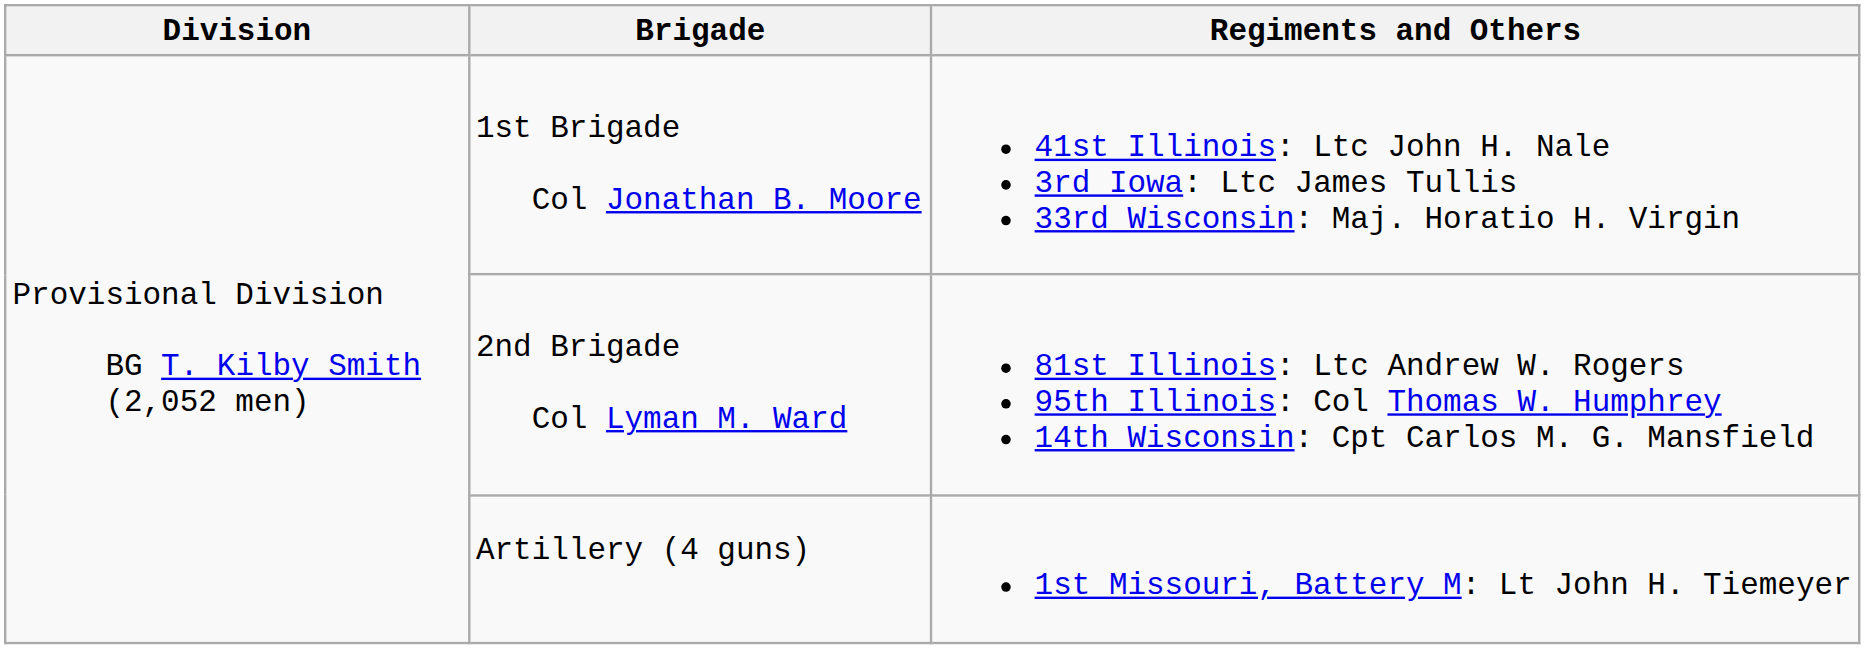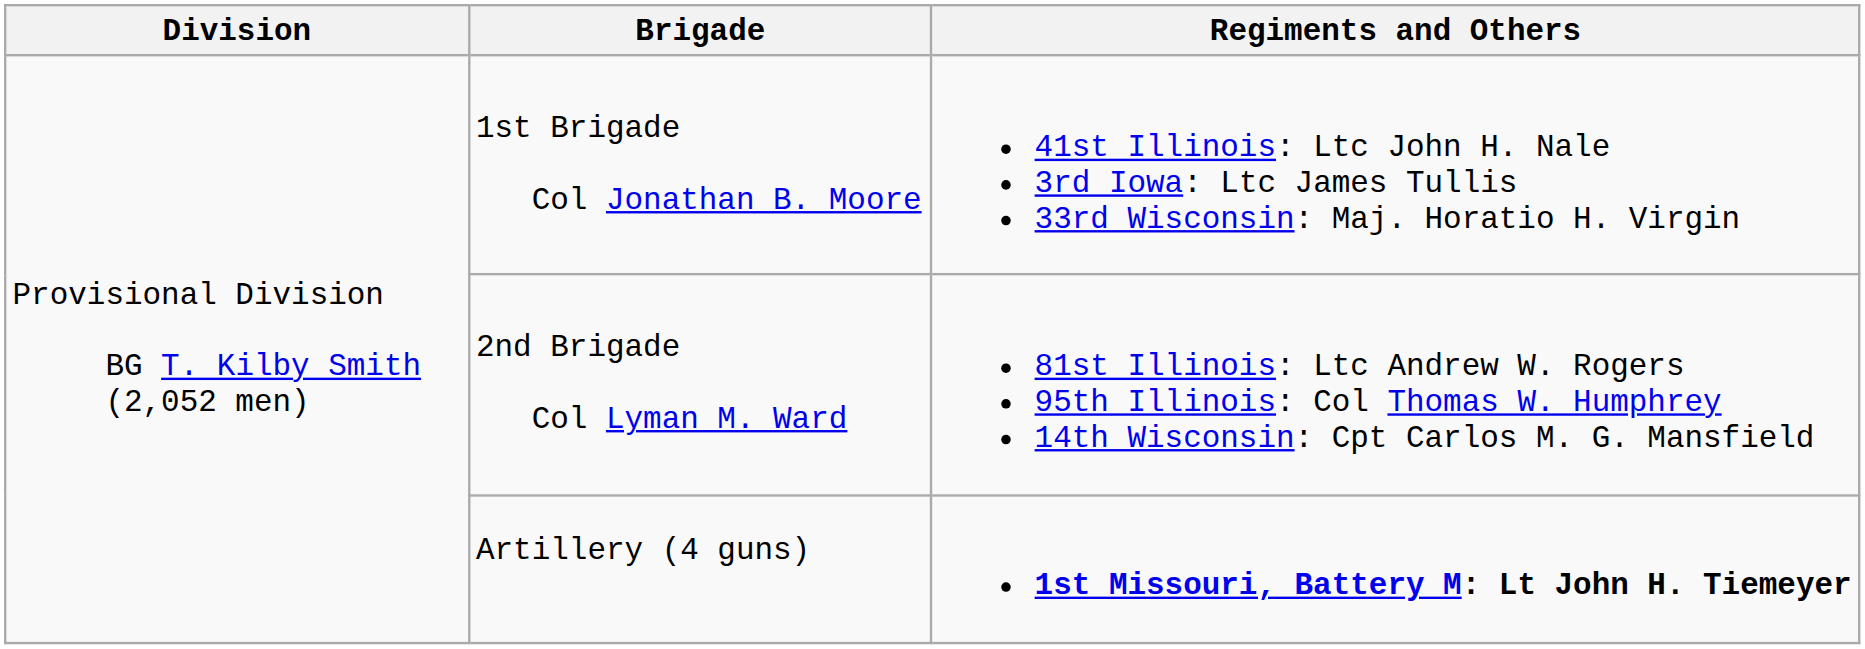(1396, 586) normal -> (1396, 586) bold
